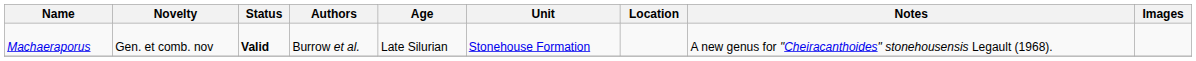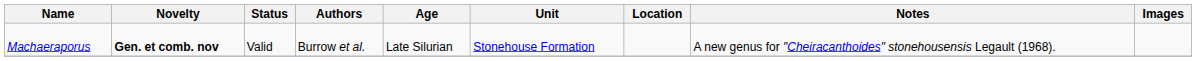(164, 46) normal -> (167, 46) bold
(255, 46) bold -> (260, 46) normal
